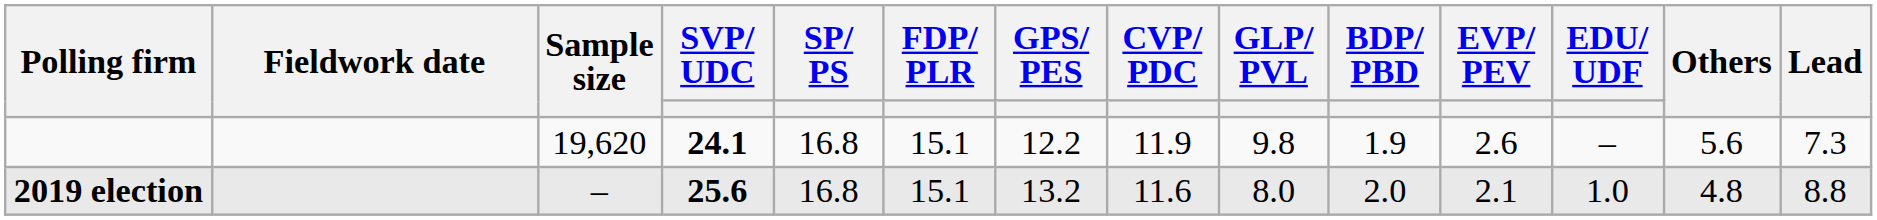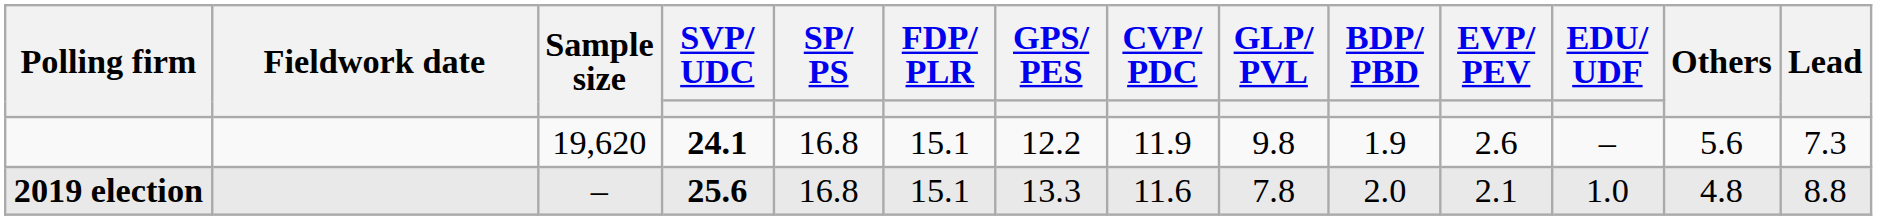(1051, 191) 13.2 -> (1051, 191) 13.3
(1274, 191) 8.0 -> (1274, 191) 7.8
